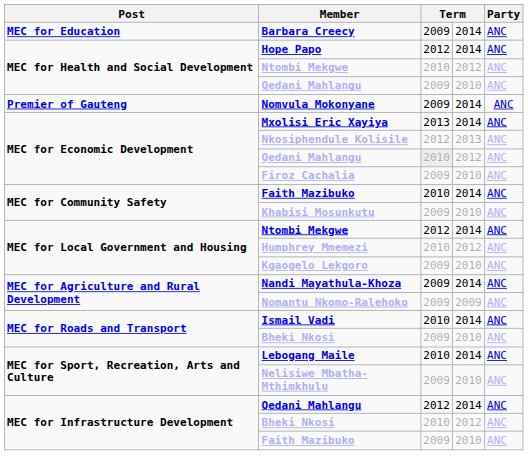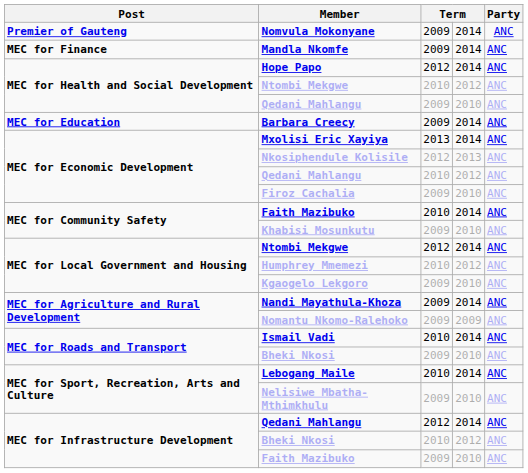rows swapped: (67, 103) <-> (64, 31)
+ row: (57, 49)
(437, 158) lightgrey background -> (437, 176) no background
